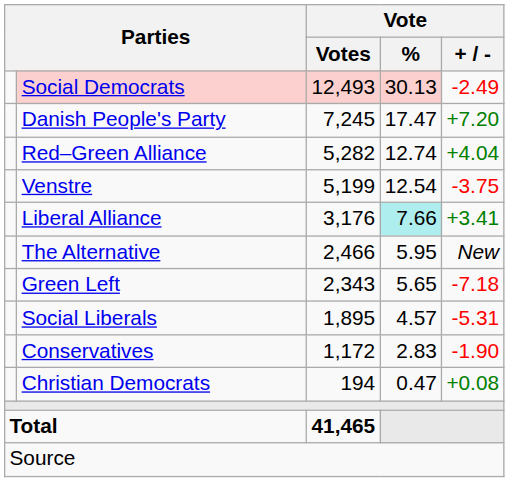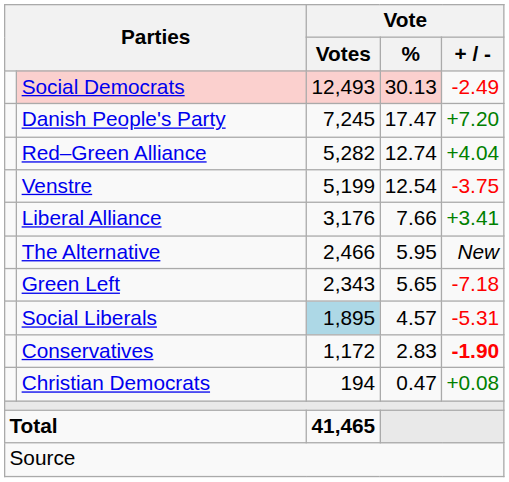(417, 218) paleturquoise background -> (417, 218) no background
(349, 317) no background -> (349, 317) lightblue background
(475, 350) normal -> (475, 350) bold
